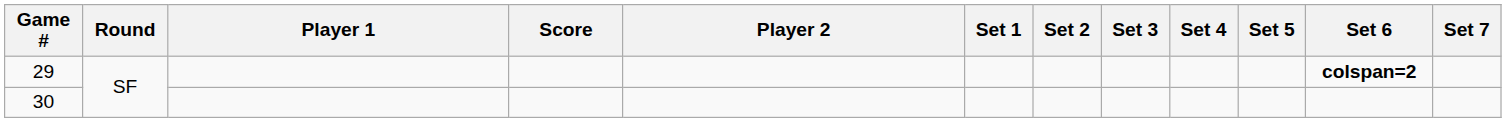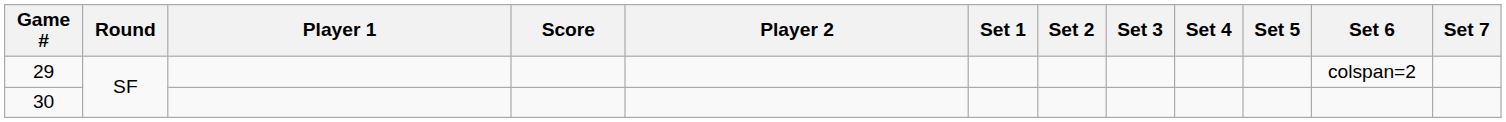(1369, 71) bold -> (1372, 71) normal
